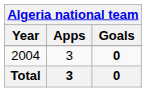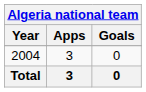(117, 55) bold -> (117, 55) normal
